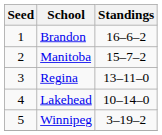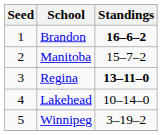(126, 36) normal -> (126, 36) bold
(126, 78) normal -> (126, 78) bold
